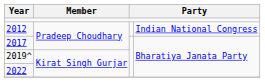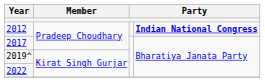(196, 29) normal -> (196, 29) bold
